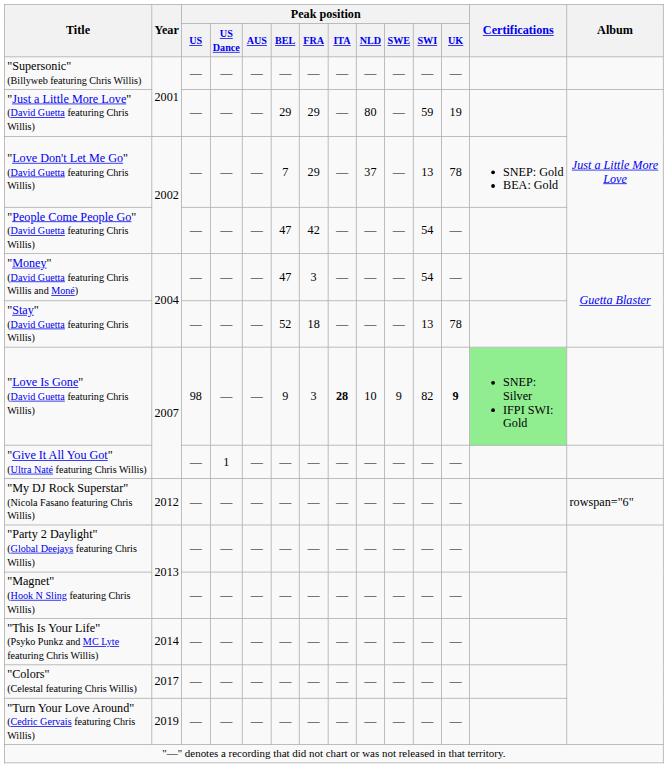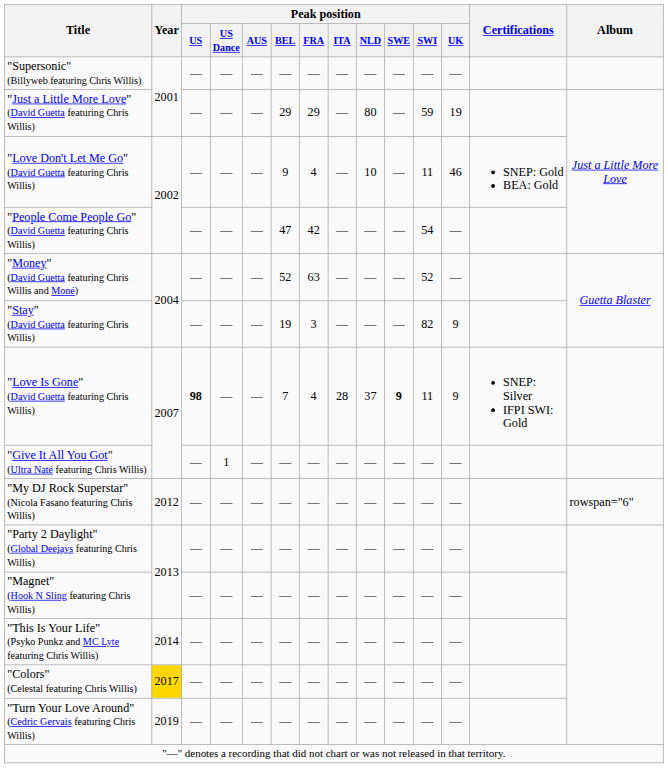(285, 171) 7 -> (285, 171) 9
(314, 171) 29 -> (314, 171) 4
(370, 171) 37 -> (370, 171) 10
(427, 171) 13 -> (427, 171) 11
(456, 171) 78 -> (456, 171) 46
(285, 277) 47 -> (285, 277) 52
(314, 277) 3 -> (314, 277) 63
(427, 277) 54 -> (427, 277) 52
(285, 323) 52 -> (285, 323) 19
(314, 323) 18 -> (314, 323) 3
(427, 323) 13 -> (427, 323) 82
(456, 323) 78 -> (456, 323) 9
(196, 396) normal -> (196, 396) bold
(285, 396) 9 -> (285, 396) 7
(314, 396) 3 -> (314, 396) 4
(342, 396) bold -> (342, 396) normal
(370, 396) 10 -> (370, 396) 37
(399, 396) normal -> (399, 396) bold
(427, 396) 82 -> (427, 396) 11
(456, 396) bold -> (456, 396) normal
(518, 403) lightgreen background -> (518, 403) no background
(167, 681) no background -> (167, 681) gold background
